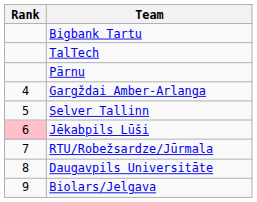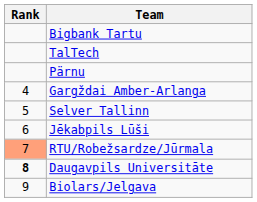(25, 130) pink background -> (25, 130) no background
(25, 149) no background -> (25, 149) lightsalmon background
(25, 168) normal -> (25, 168) bold
